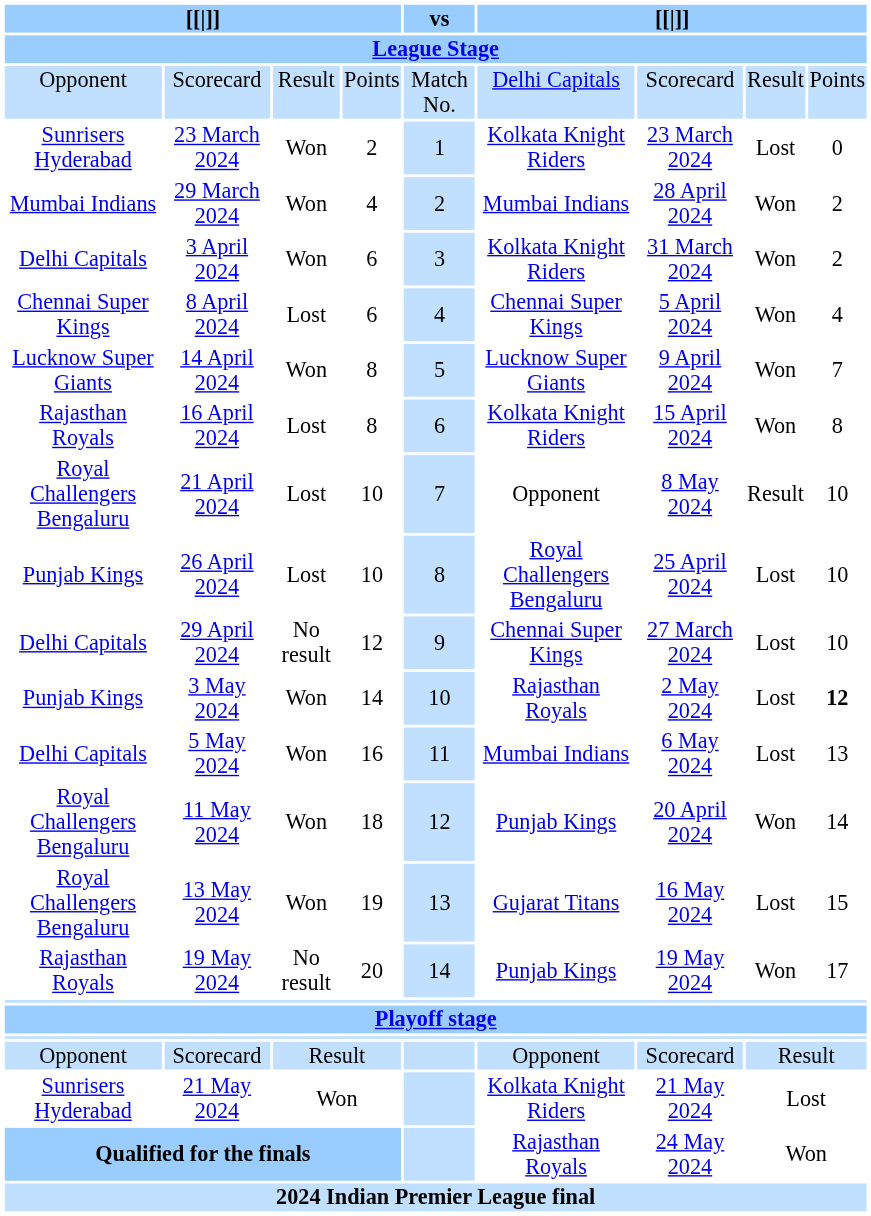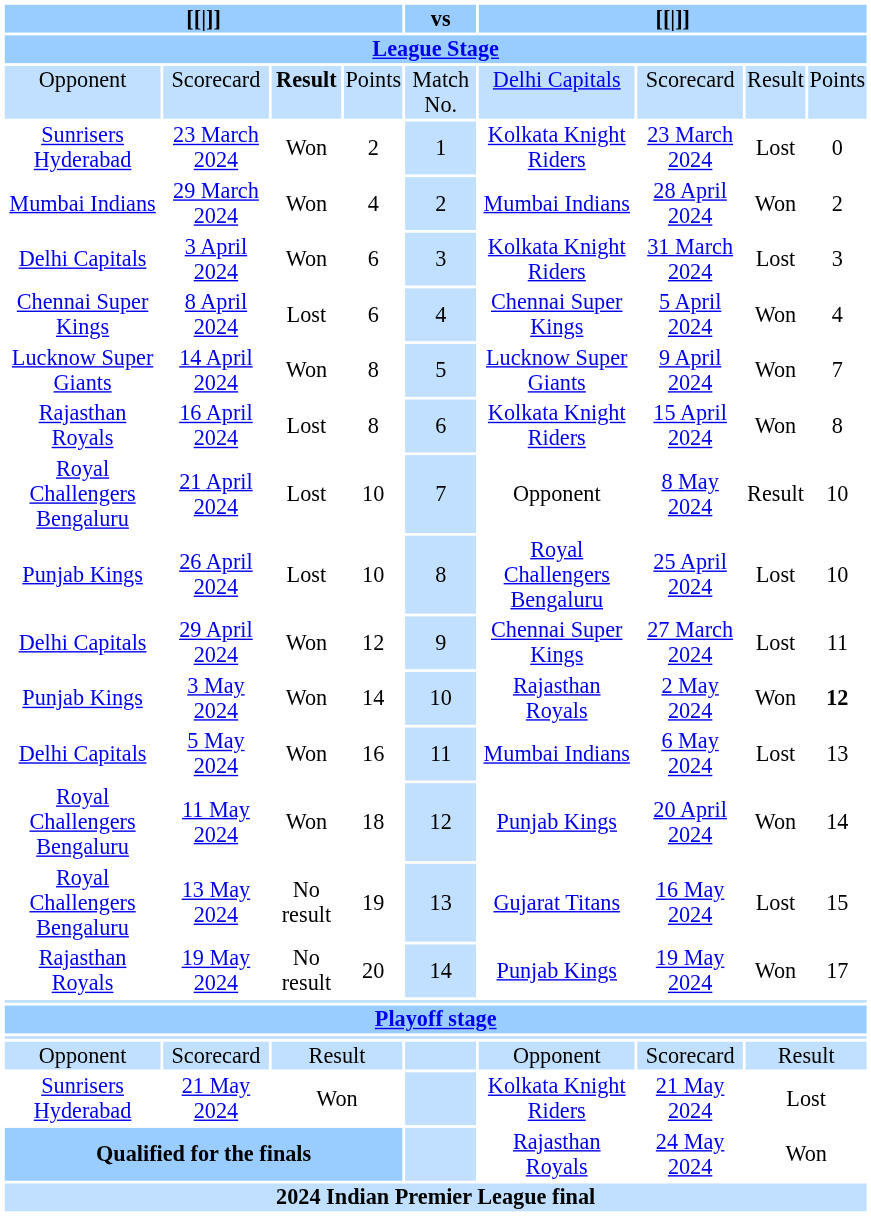(306, 79) normal -> (306, 79) bold
(776, 258) Won -> (776, 258) Lost
(837, 258) 2 -> (837, 258) 3
(306, 642) No result -> (306, 642) Won
(837, 642) 10 -> (837, 642) 11
(776, 698) Lost -> (776, 698) Won
(306, 902) Won -> (306, 902) No result
